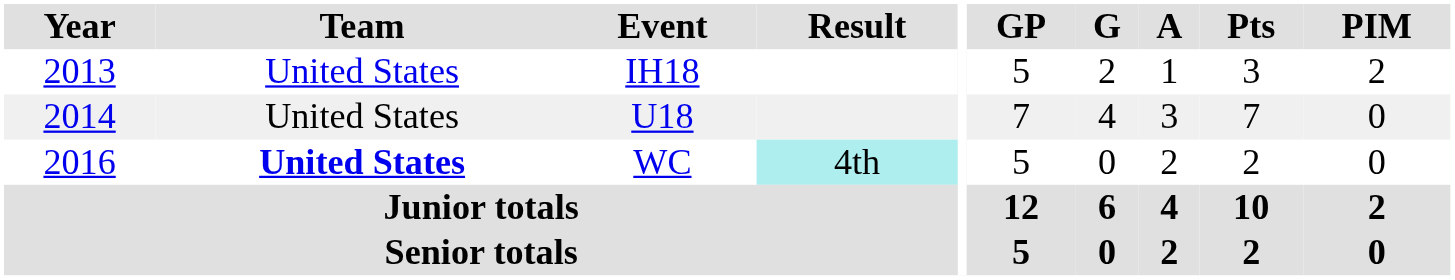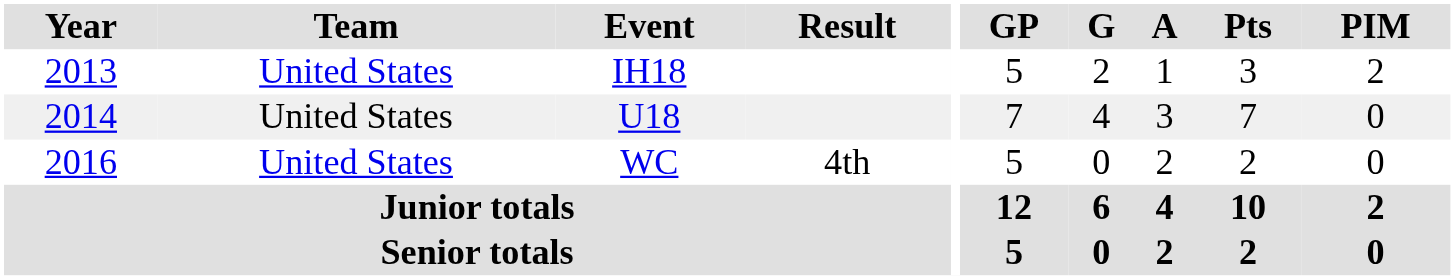(362, 161) bold -> (356, 161) normal
(857, 161) paleturquoise background -> (847, 161) no background
